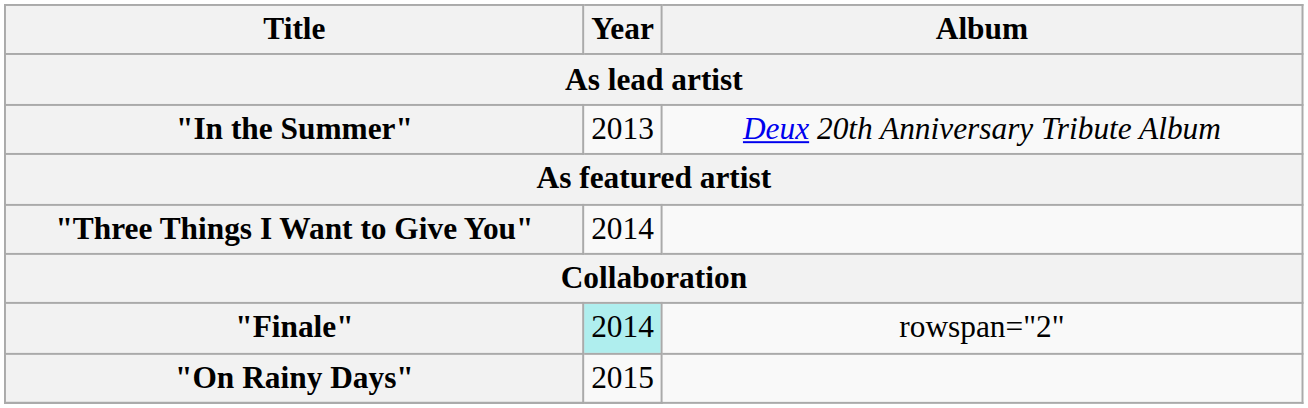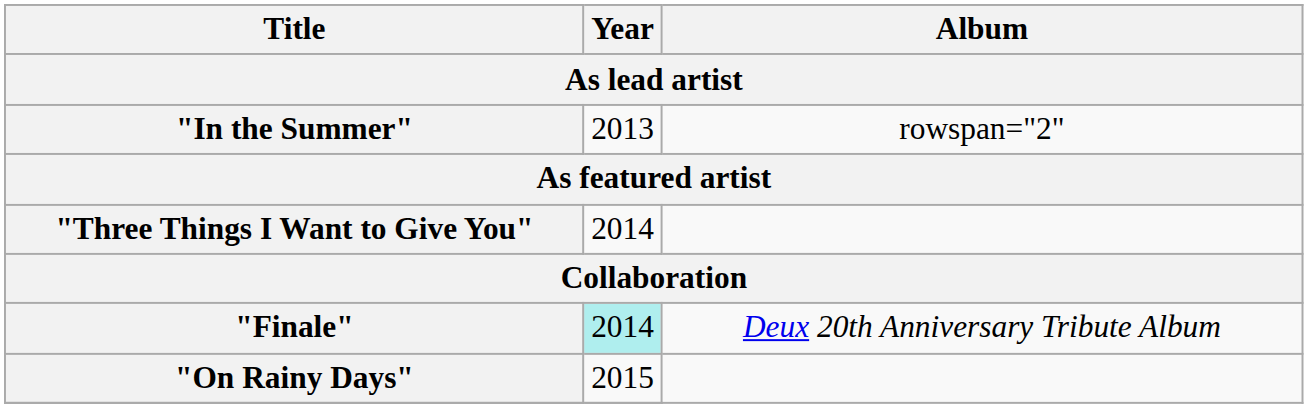(982, 128) Deux 20th Anniversary Tribute Album -> (982, 128) rowspan="2"
(982, 327) rowspan="2" -> (982, 327) Deux 20th Anniversary Tribute Album
